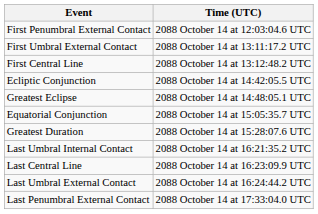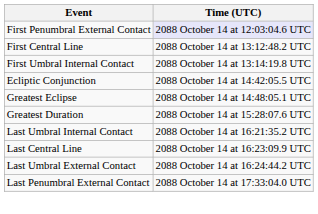(233, 30) no background -> (233, 30) lavender background
- row: (72, 47)
+ row: (70, 64)
- row: (57, 115)
